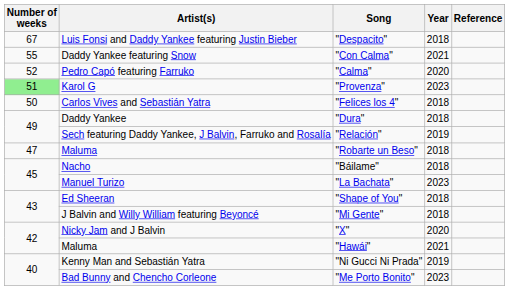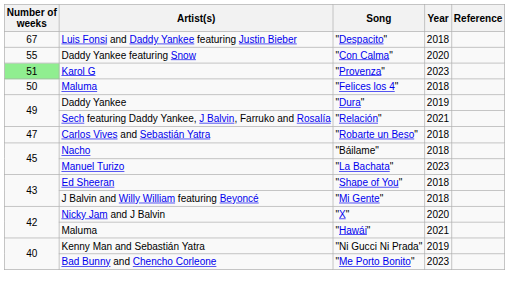(438, 55) 2021 -> (438, 55) 2020
- row: (353, 71)
(136, 103) Carlos Vives and Sebastián Yatra -> (79, 87) Maluma
(438, 119) 2018 -> (438, 103) 2019
(438, 135) 2019 -> (438, 119) 2021
(79, 151) Maluma -> (136, 135) Carlos Vives and Sebastián Yatra
